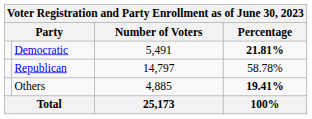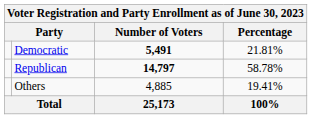(159, 50) normal -> (159, 50) bold
(265, 50) bold -> (265, 50) normal
(159, 68) normal -> (159, 68) bold
(265, 86) bold -> (265, 86) normal
